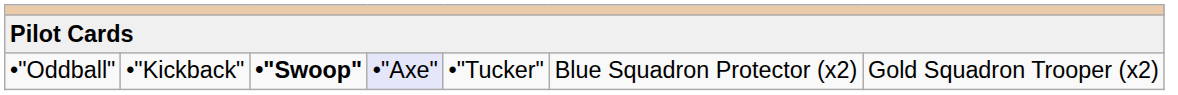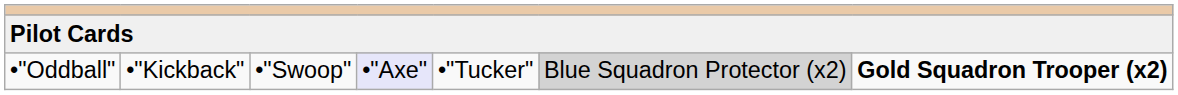(309, 70) bold -> (303, 70) normal
(706, 70) no background -> (695, 70) lightgrey background
(1013, 70) normal -> (1012, 70) bold
